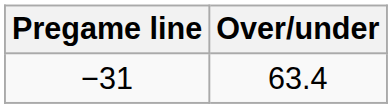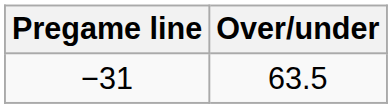(298, 77) 63.4 -> (298, 77) 63.5
